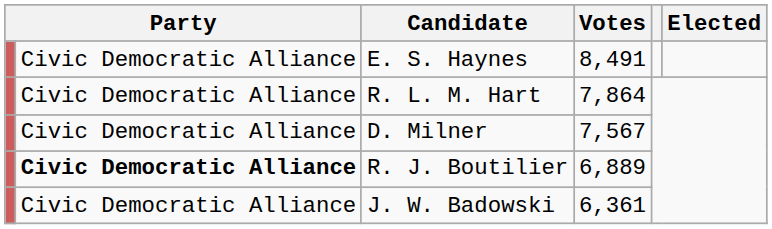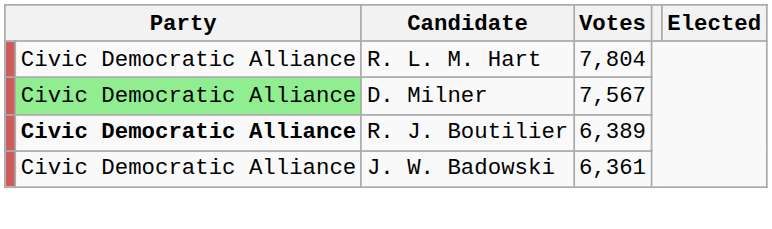- row: (447, 60)
(612, 96) 7,864 -> (612, 60) 7,804
(189, 132) no background -> (189, 96) lightgreen background
(612, 169) 6,889 -> (612, 132) 6,389
